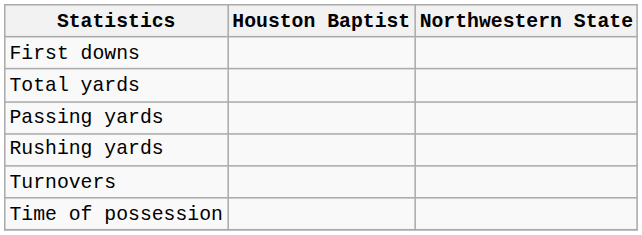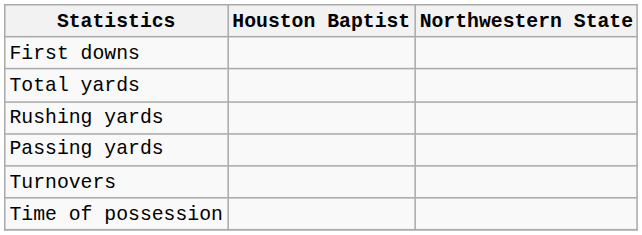rows swapped: (87, 150) <-> (87, 117)
